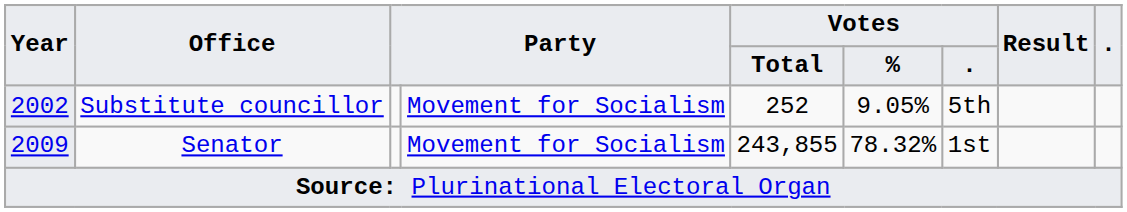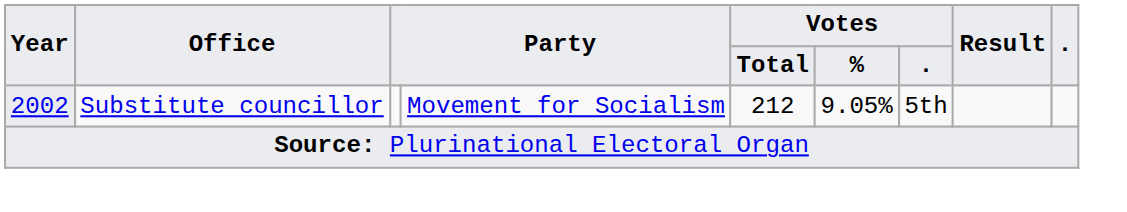(787, 106) 252 -> (773, 106) 212
- row: (232, 146)
